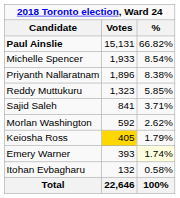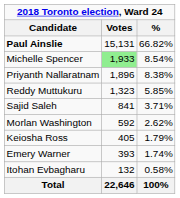(122, 59) no background -> (122, 59) lightgreen background
(126, 138) gold background -> (126, 138) no background
(159, 153) lightyellow background -> (159, 153) no background
